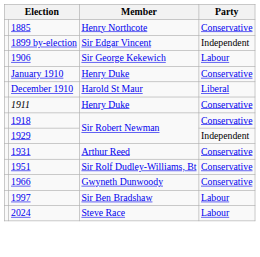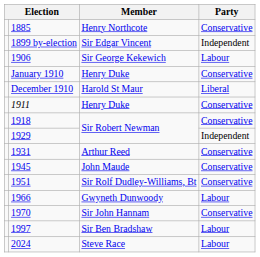+ row: (21, 167)
(227, 182) Conservative -> (215, 197) Labour
+ row: (21, 213)
